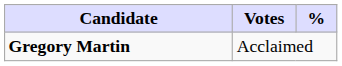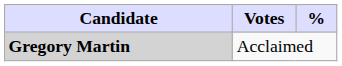(69, 46) no background -> (69, 46) lightgrey background
